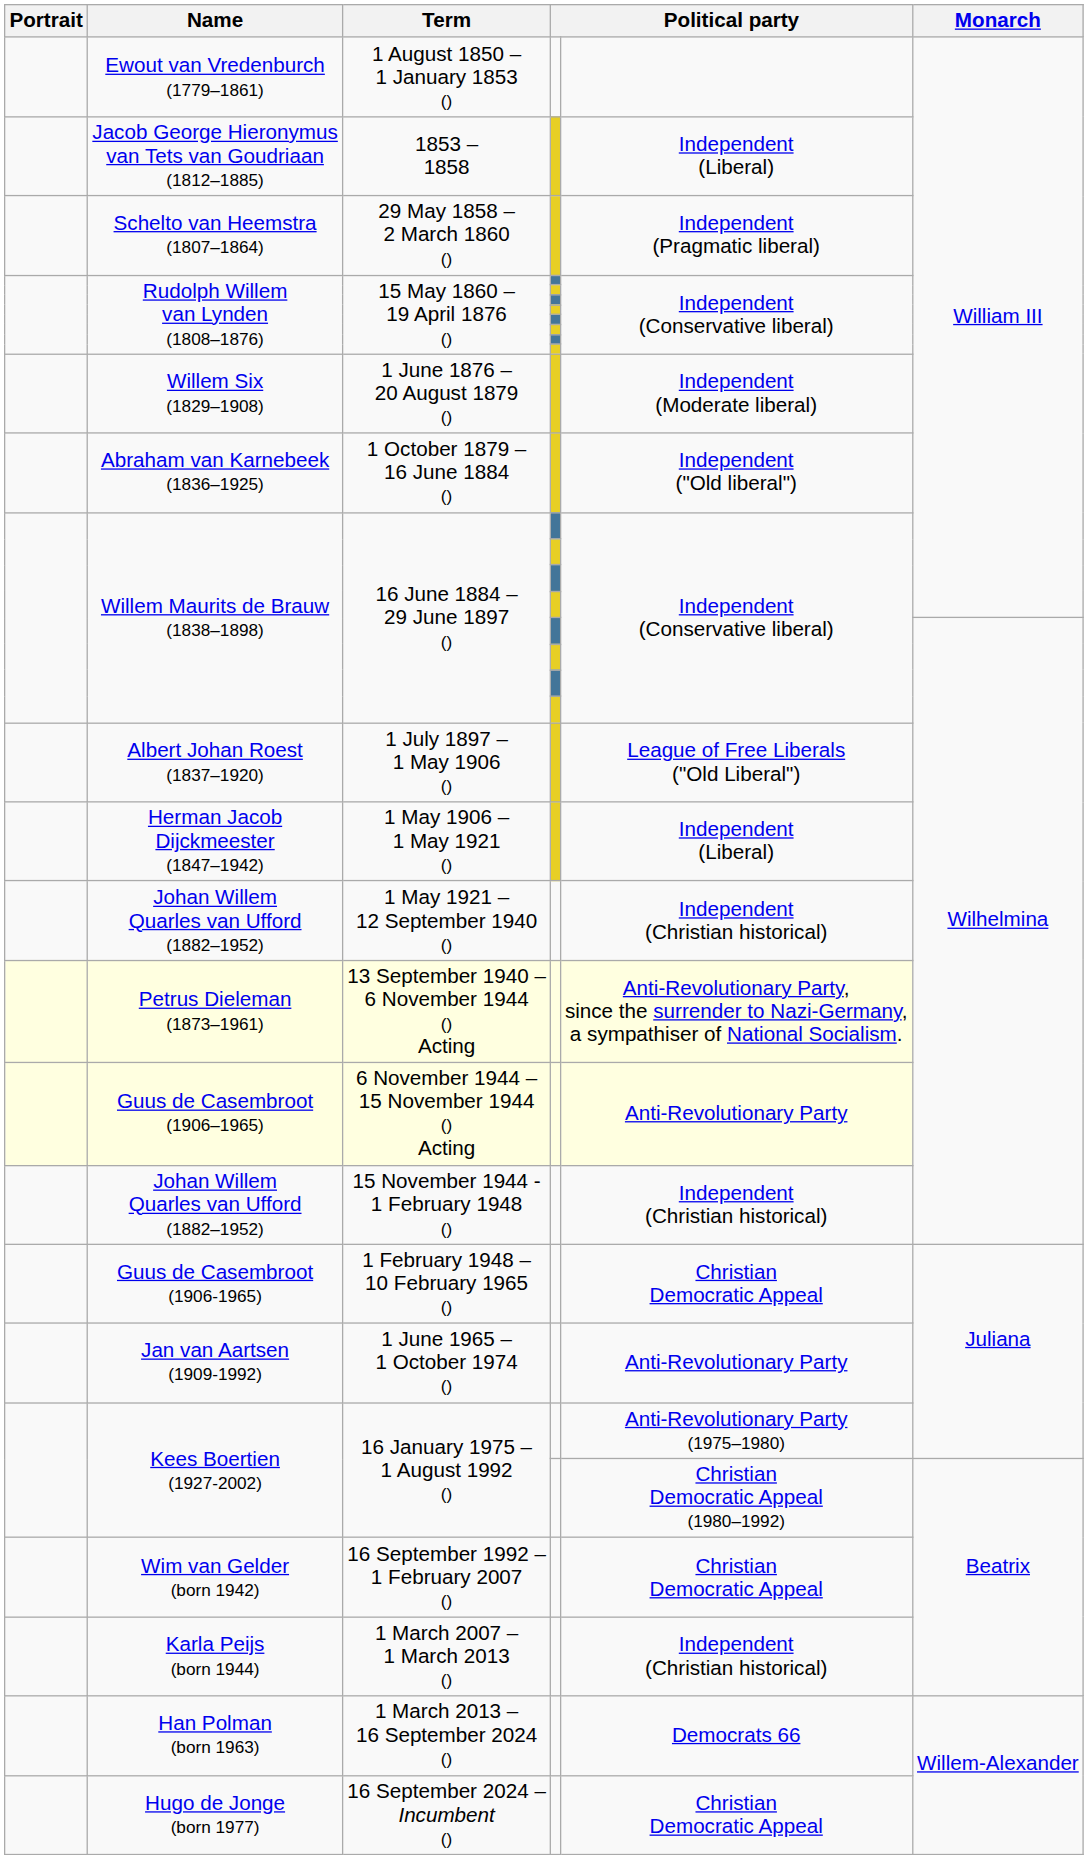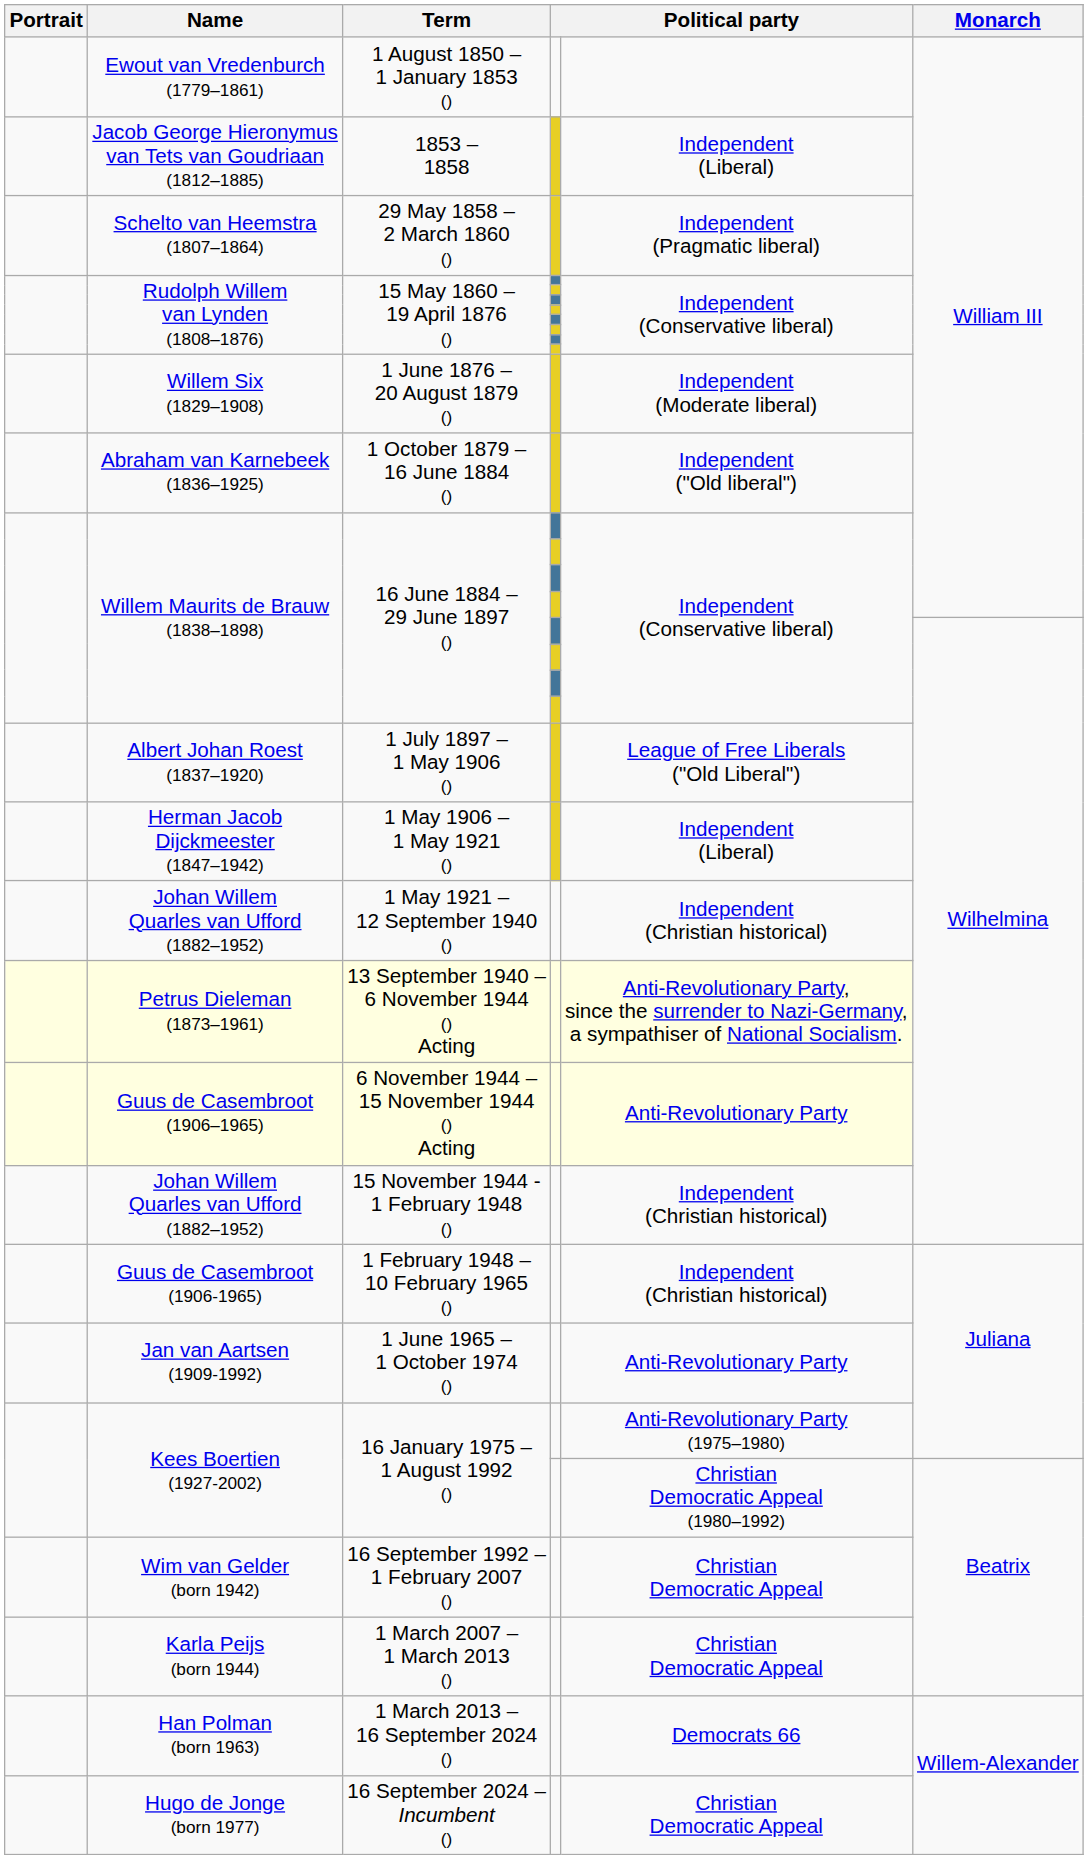(736, 1283) Christian Democratic Appeal -> (736, 1283) Independent (Christian historical)
(736, 1656) Independent (Christian historical) -> (736, 1656) Christian Democratic Appeal
